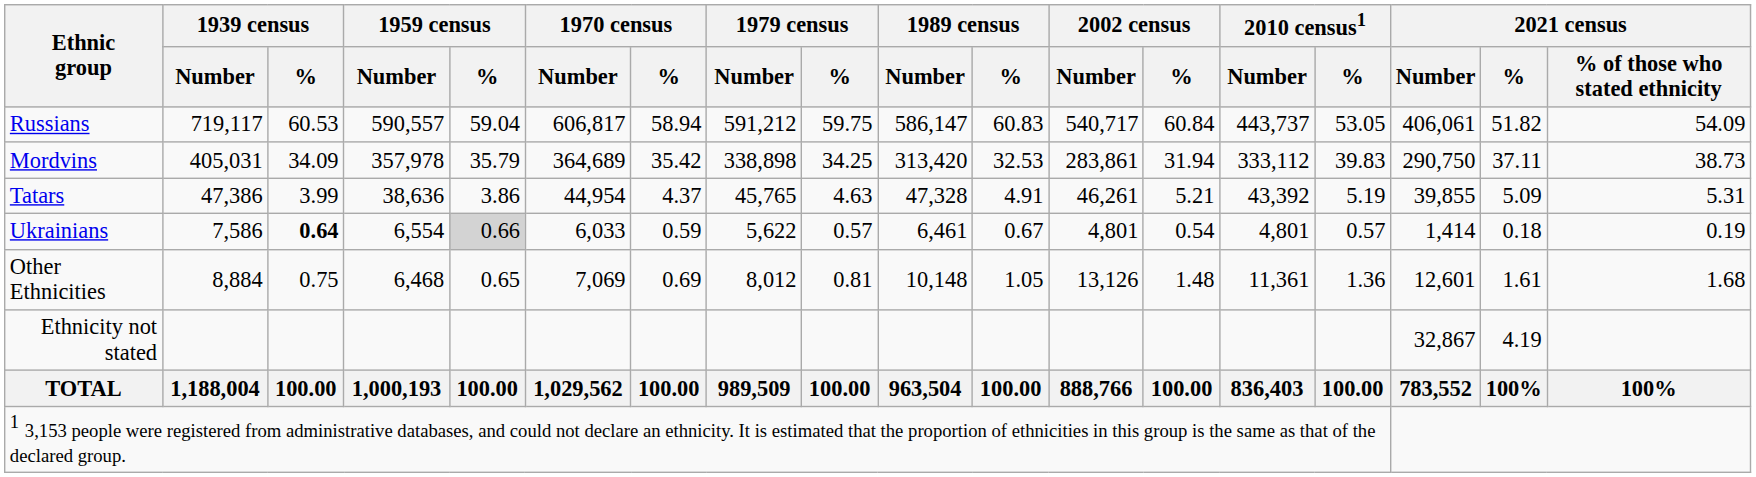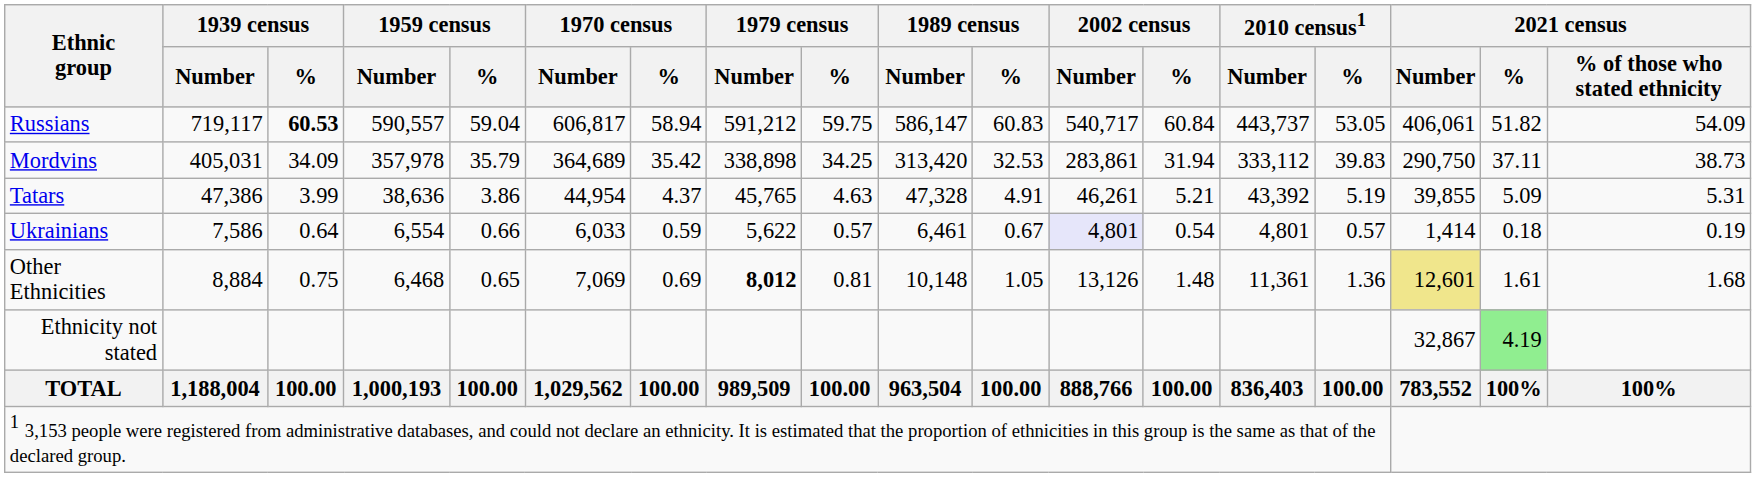(313, 124) normal -> (313, 124) bold
(319, 231) bold -> (319, 231) normal
(500, 231) lightgrey background -> (500, 231) no background
(1113, 231) no background -> (1113, 231) lavender background
(771, 279) normal -> (771, 279) bold
(1445, 279) no background -> (1445, 279) khaki background
(1522, 339) no background -> (1522, 339) lightgreen background
